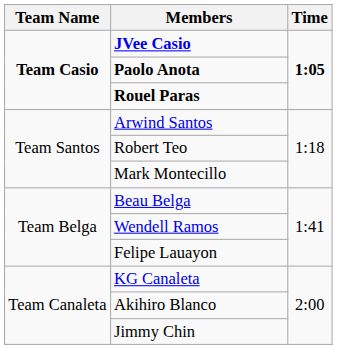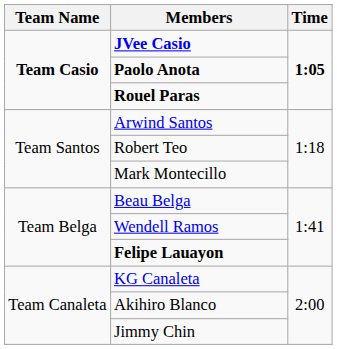(166, 252) normal -> (169, 252) bold
